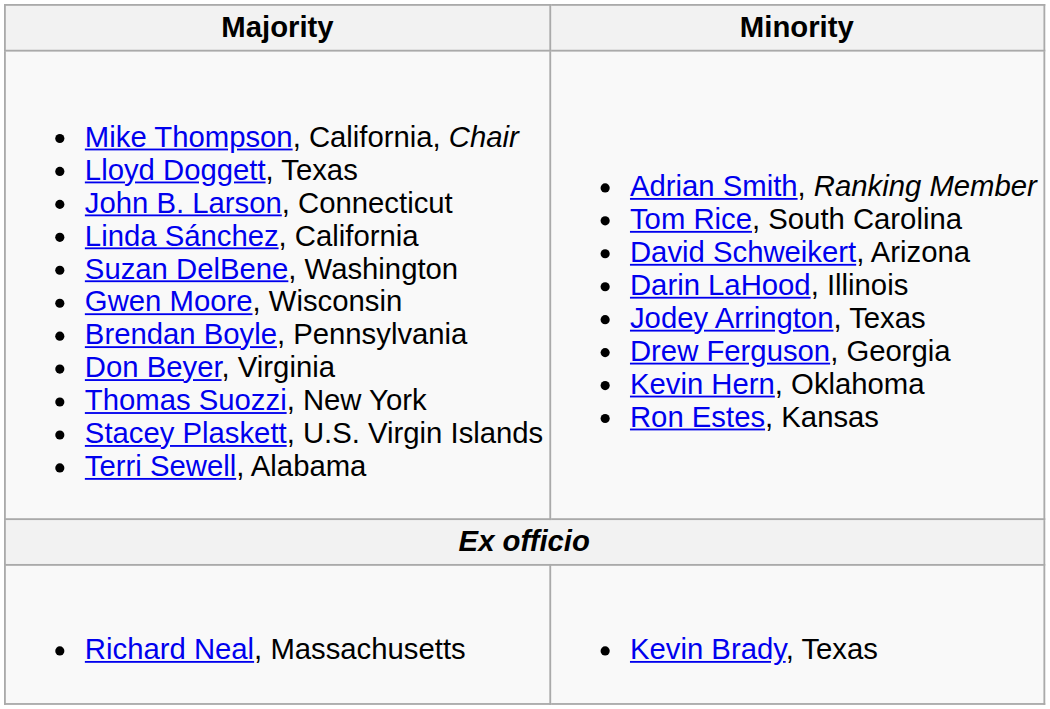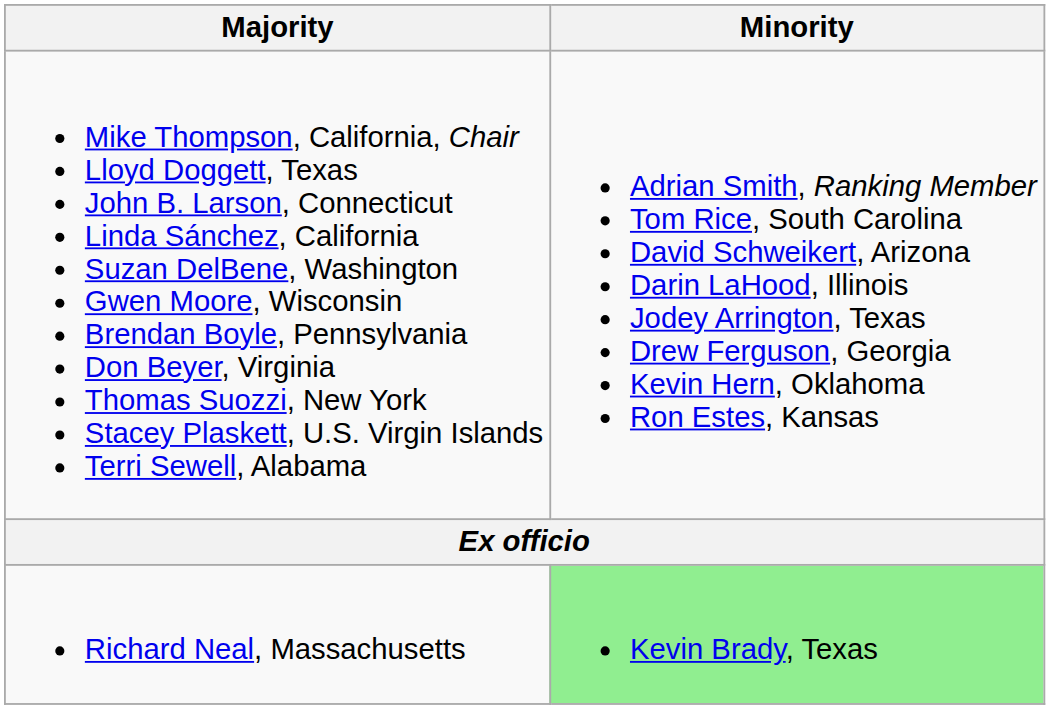(797, 651) no background -> (797, 651) lightgreen background
